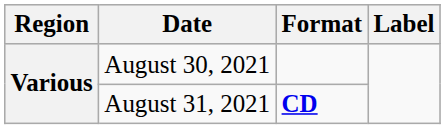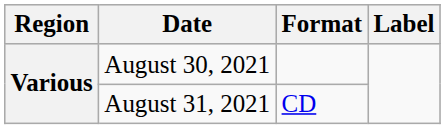(300, 103) bold -> (299, 103) normal
